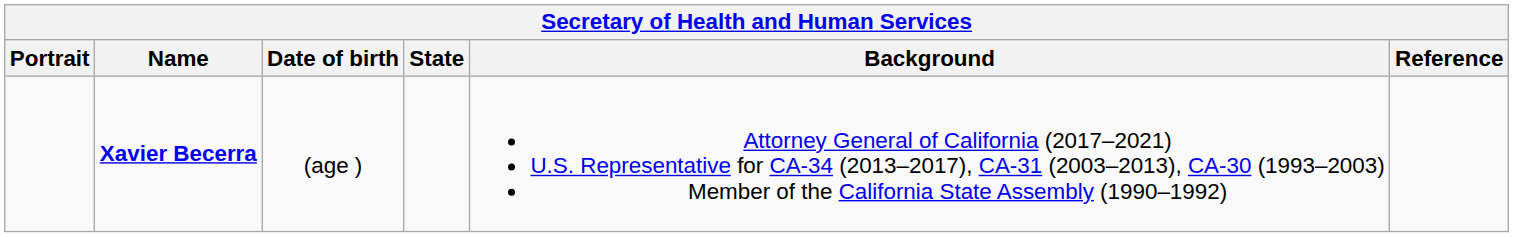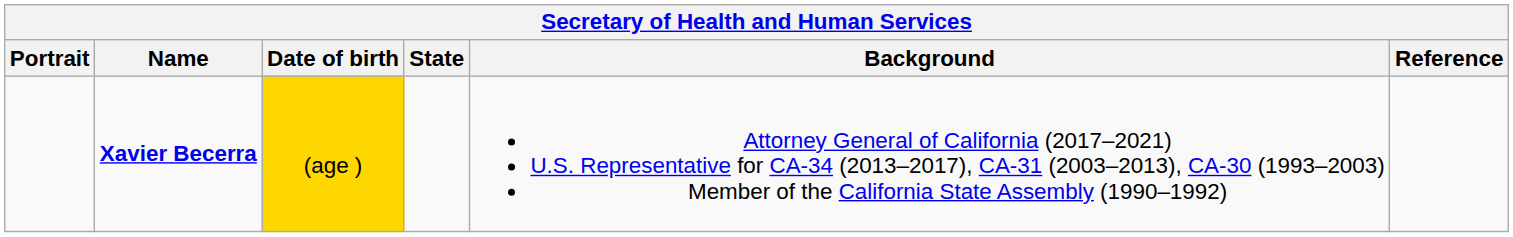(333, 166) no background -> (333, 166) gold background
